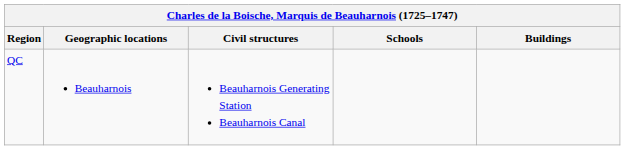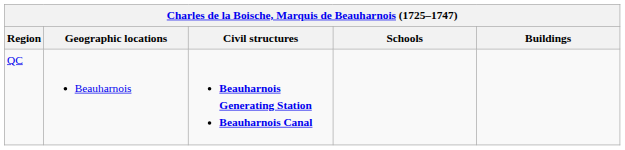(261, 105) normal -> (261, 105) bold
